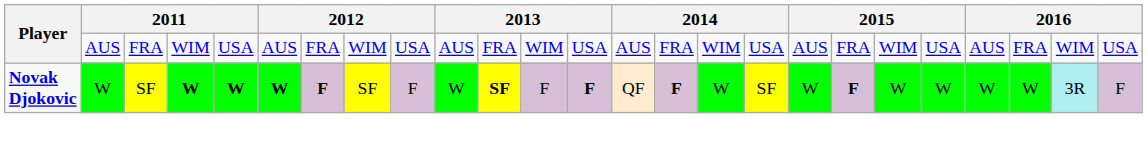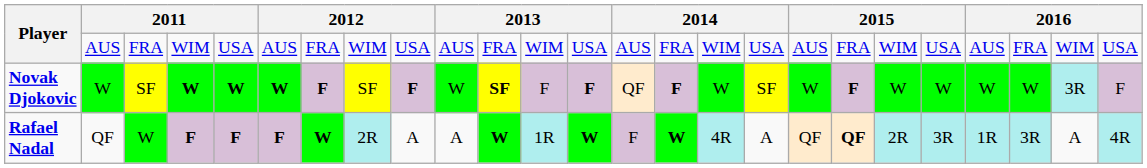(413, 87) normal -> (413, 87) bold
+ row: (33, 137)
